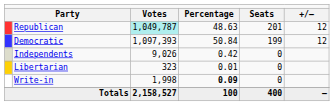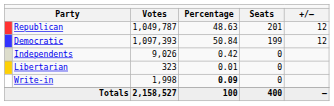(155, 28) paleturquoise background -> (155, 28) no background
